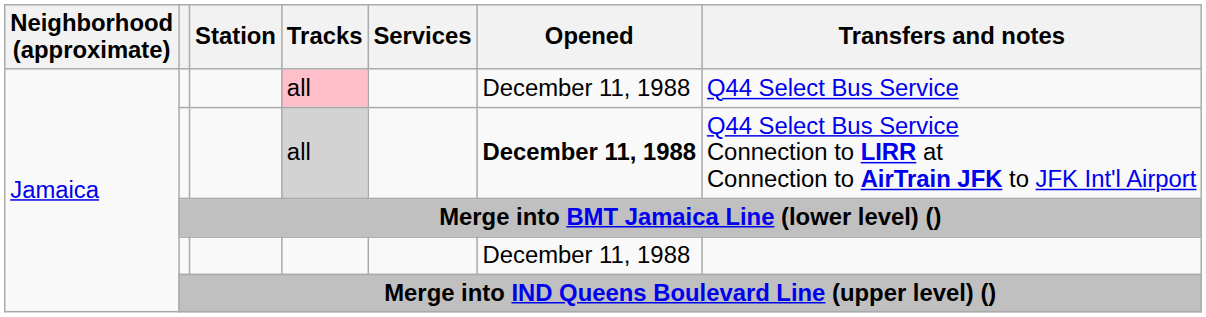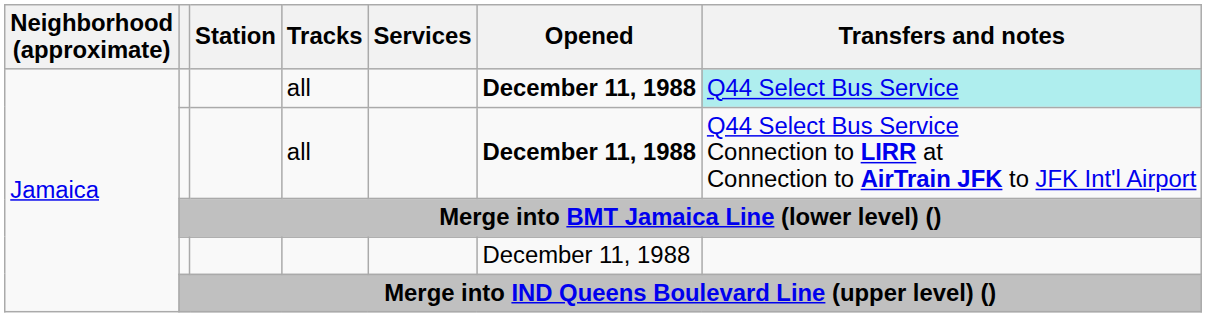(299, 88) pink background -> (299, 88) no background
(586, 88) normal -> (589, 88) bold
(833, 88) no background -> (833, 88) paleturquoise background
(299, 152) lightgrey background -> (299, 152) no background
